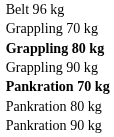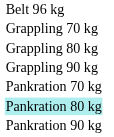(55, 48) bold -> (52, 48) normal
(58, 87) bold -> (54, 87) normal
(54, 106) no background -> (54, 106) paleturquoise background
